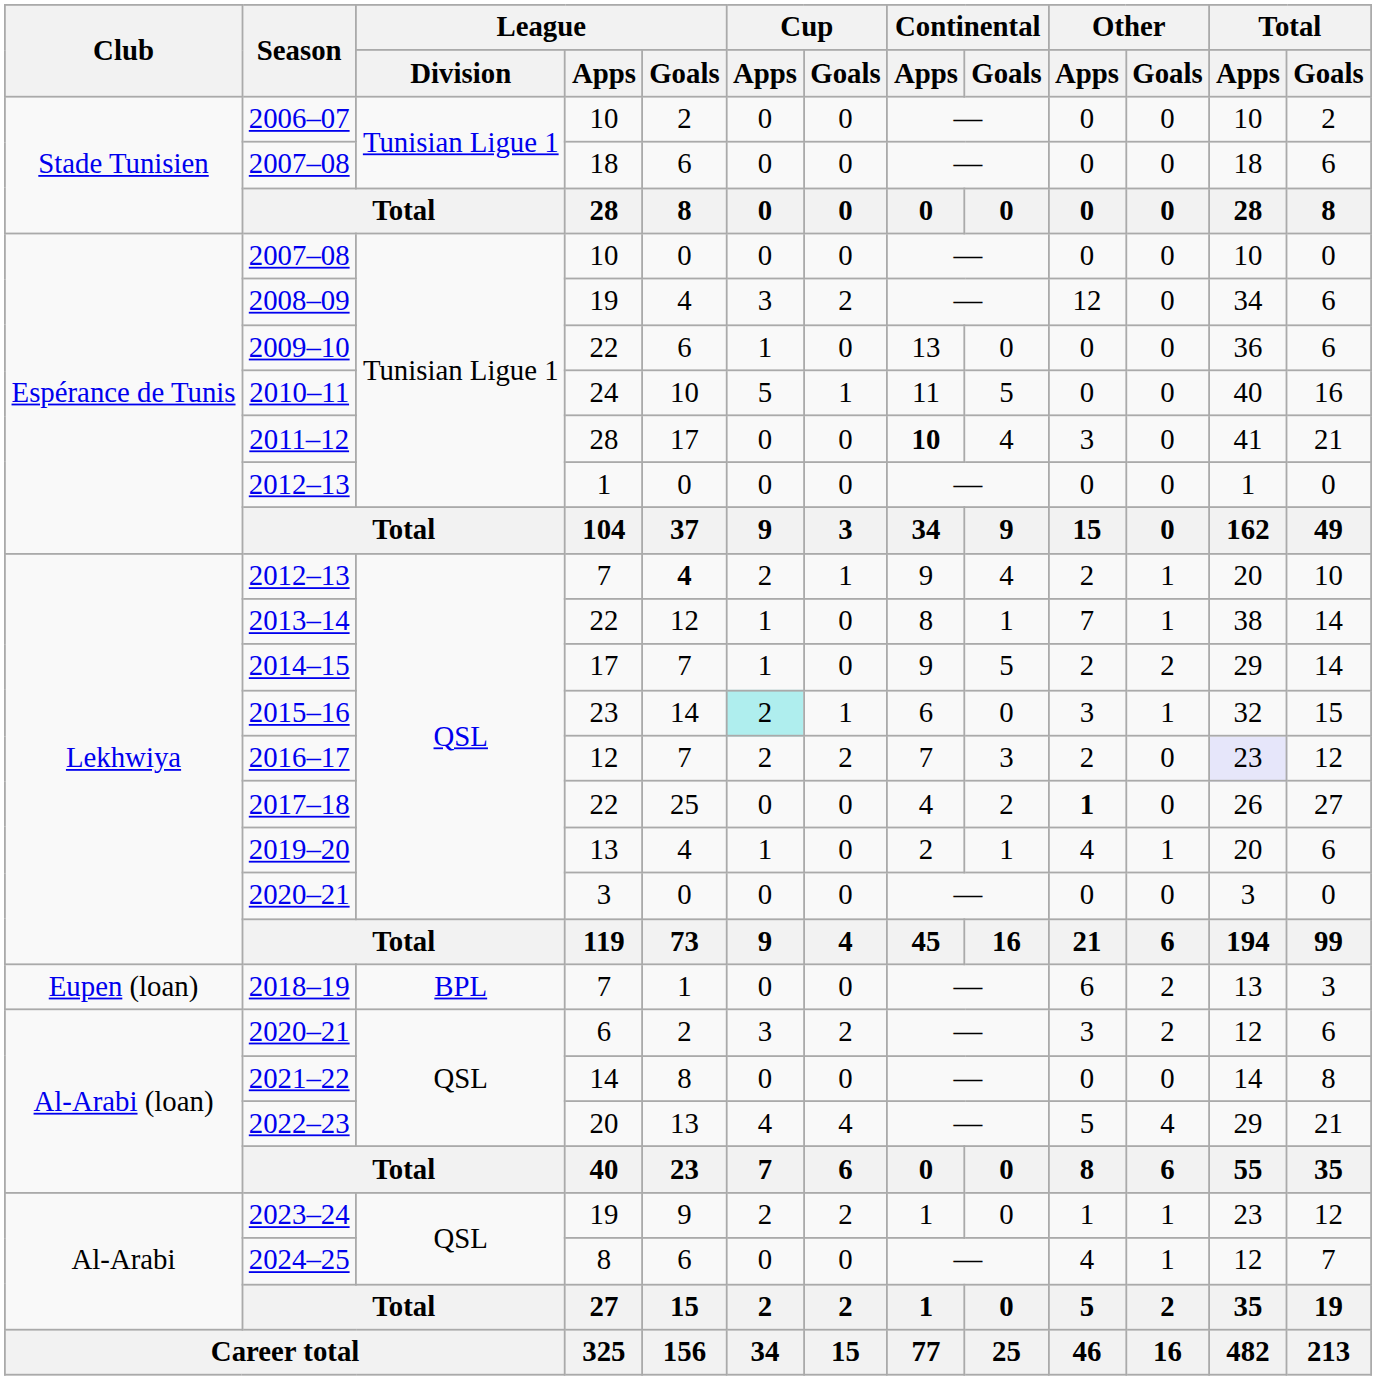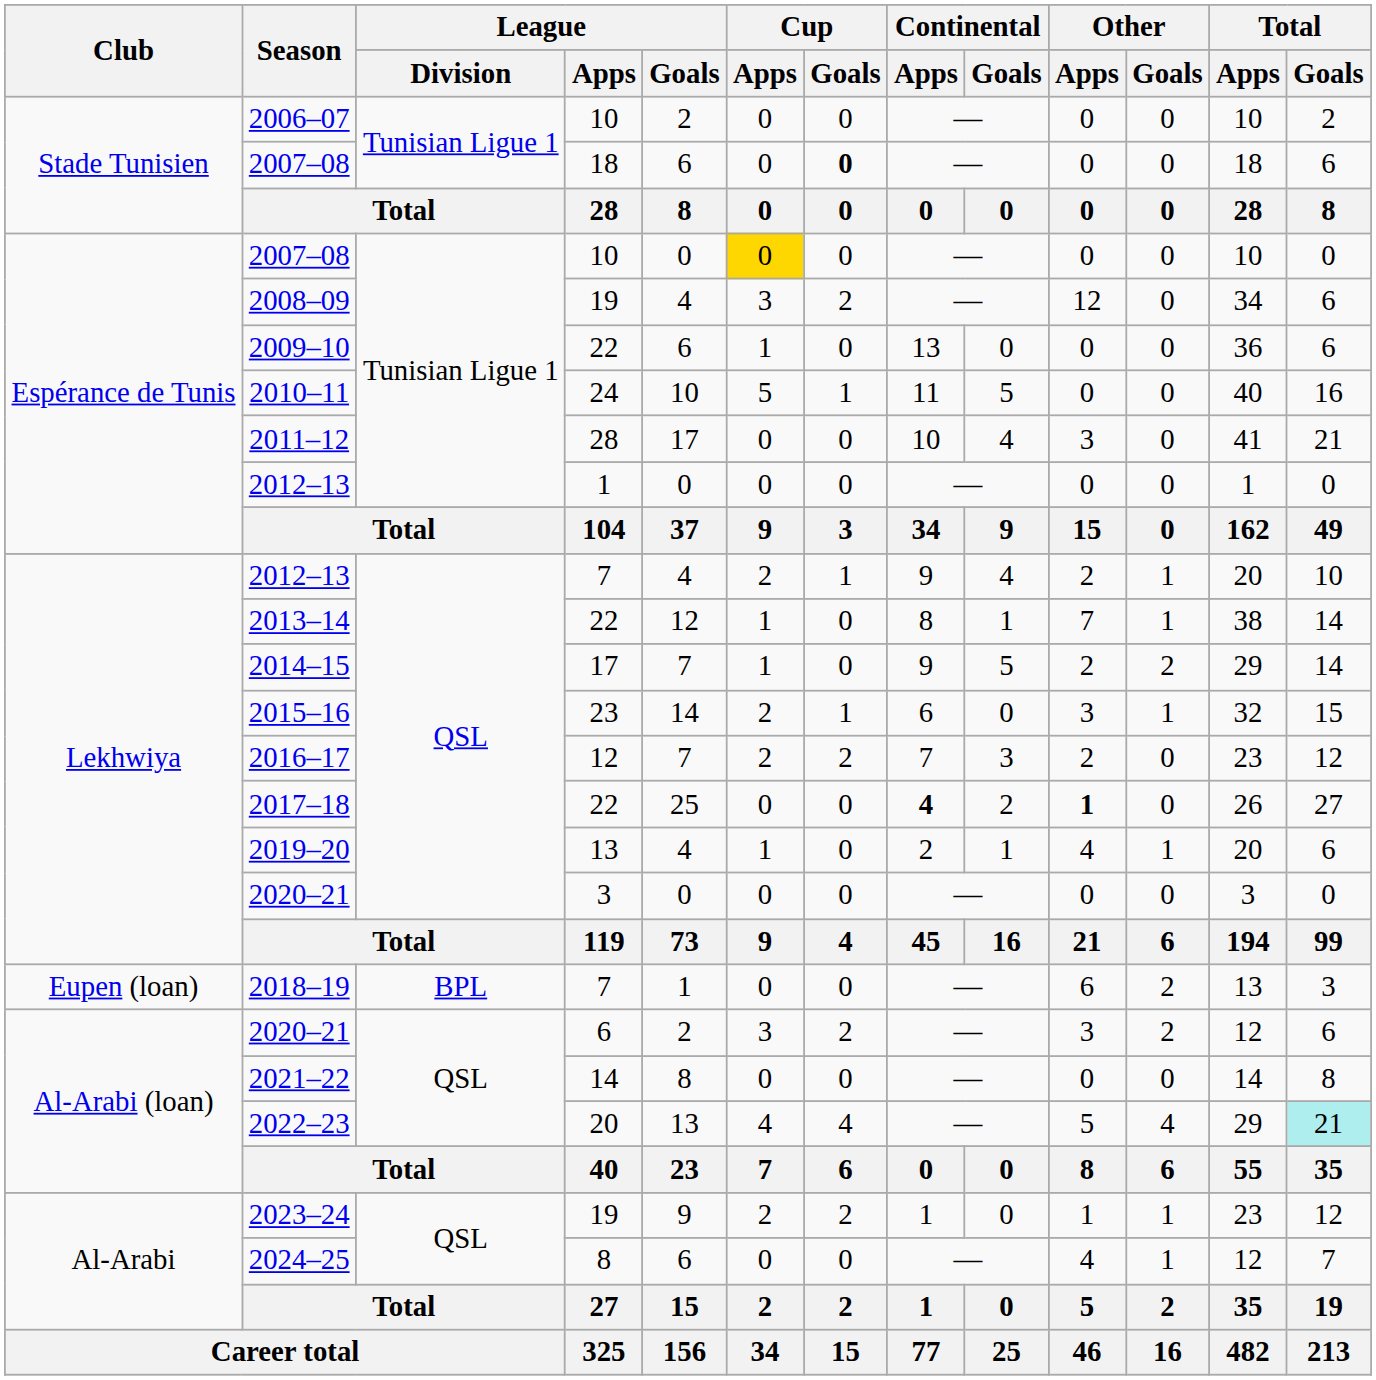(845, 164) normal -> (845, 164) bold
(765, 255) no background -> (765, 255) gold background
(926, 438) bold -> (926, 438) normal
(684, 575) bold -> (684, 575) normal
(765, 712) paleturquoise background -> (765, 712) no background
(1248, 758) lavender background -> (1248, 758) no background
(926, 803) normal -> (926, 803) bold
(1328, 1123) no background -> (1328, 1123) paleturquoise background
